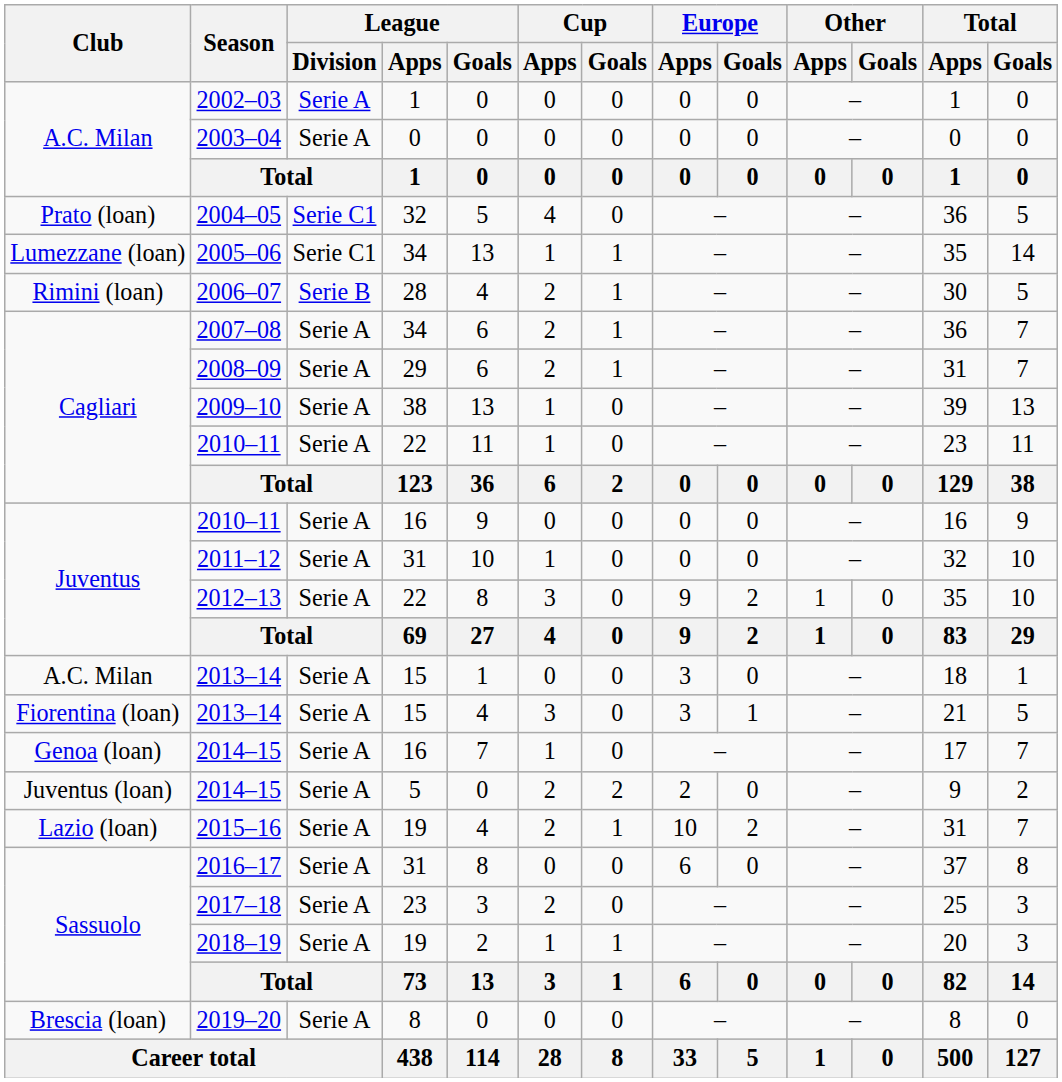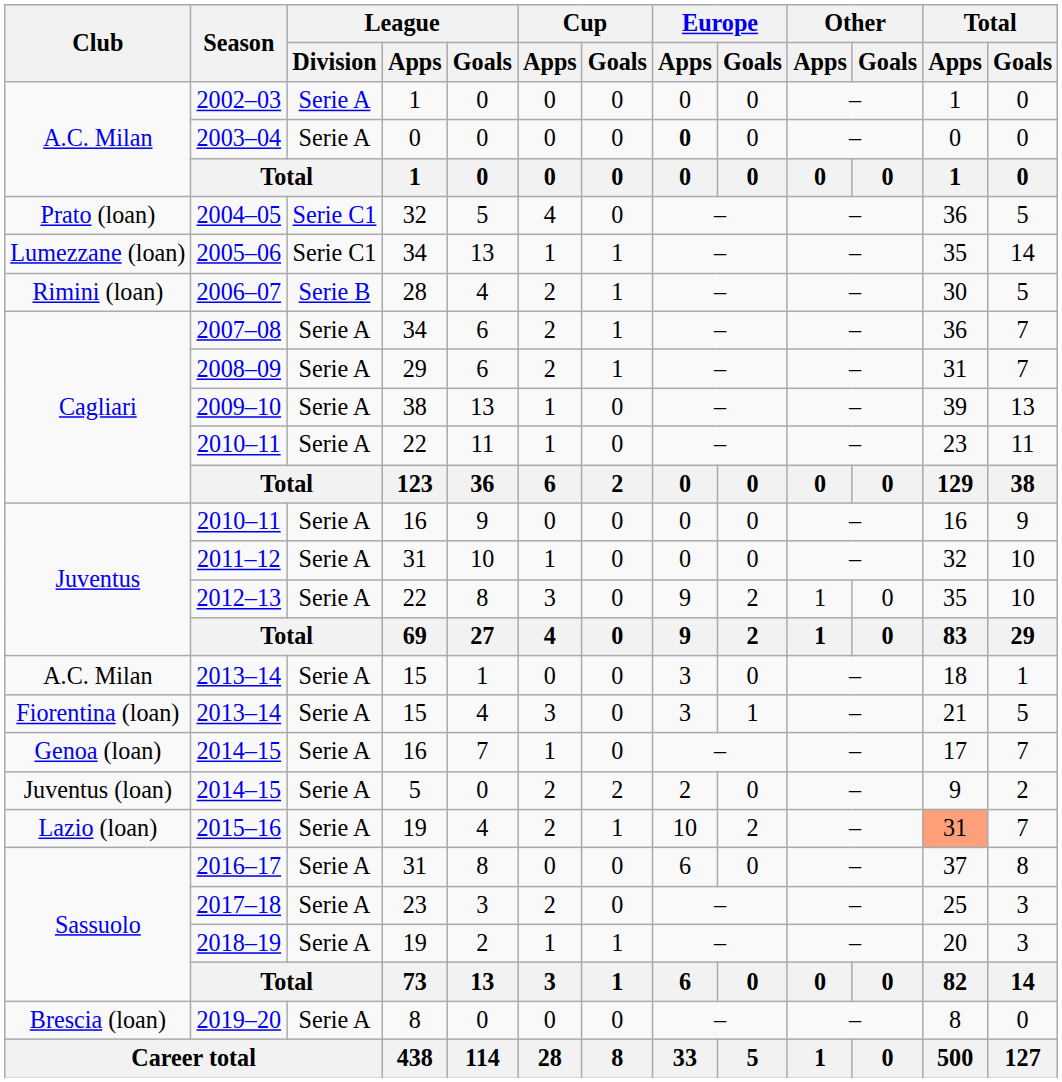(685, 138) normal -> (685, 138) bold
(955, 828) no background -> (955, 828) lightsalmon background
